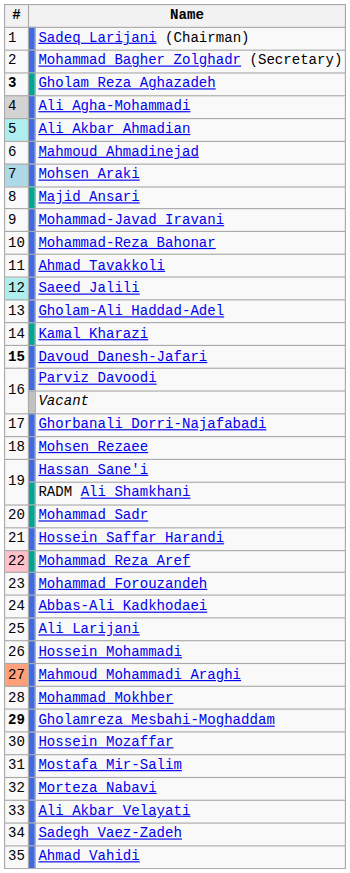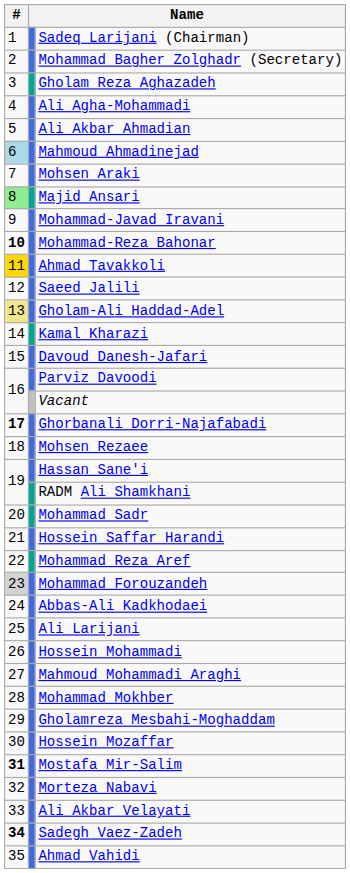(12, 84) bold -> (12, 84) normal
(12, 107) lightgrey background -> (12, 107) no background
(12, 130) paleturquoise background -> (12, 130) no background
(12, 153) no background -> (12, 153) lightblue background
(12, 175) lightblue background -> (12, 175) no background
(12, 198) no background -> (12, 198) lightgreen background
(16, 244) normal -> (16, 244) bold
(16, 266) no background -> (16, 266) gold background
(16, 289) paleturquoise background -> (16, 289) no background
(16, 312) no background -> (16, 312) khaki background
(16, 357) bold -> (16, 357) normal
(16, 425) normal -> (16, 425) bold
(16, 562) pink background -> (16, 562) no background
(16, 584) no background -> (16, 584) lightgrey background
(16, 675) lightsalmon background -> (16, 675) no background
(16, 721) bold -> (16, 721) normal
(16, 766) normal -> (16, 766) bold
(16, 835) normal -> (16, 835) bold
